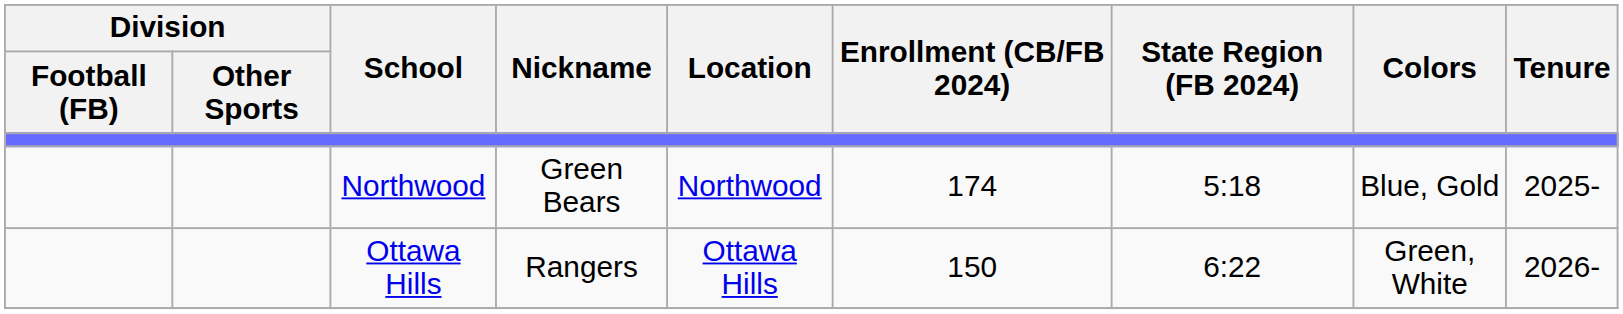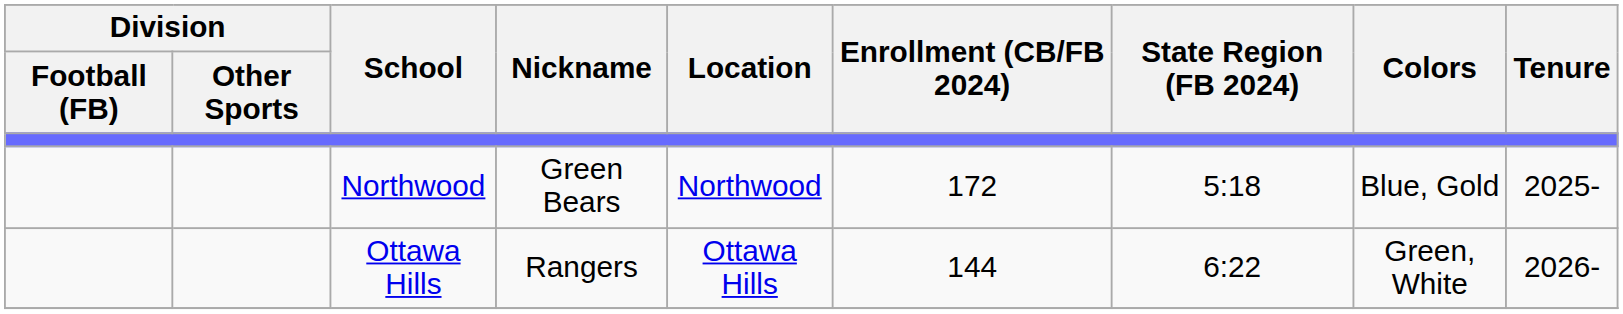(972, 186) 174 -> (972, 186) 172
(972, 267) 150 -> (972, 267) 144
